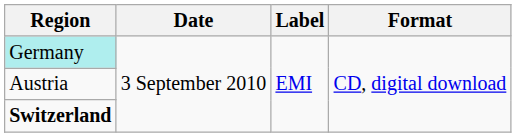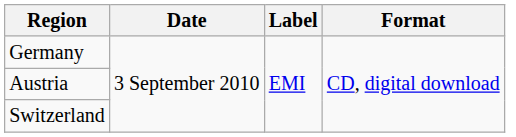(46, 52) paleturquoise background -> (46, 52) no background
(60, 115) bold -> (57, 115) normal
